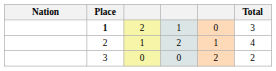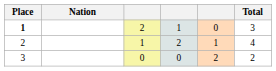columns swapped: (105, 12) <-> (46, 12)
